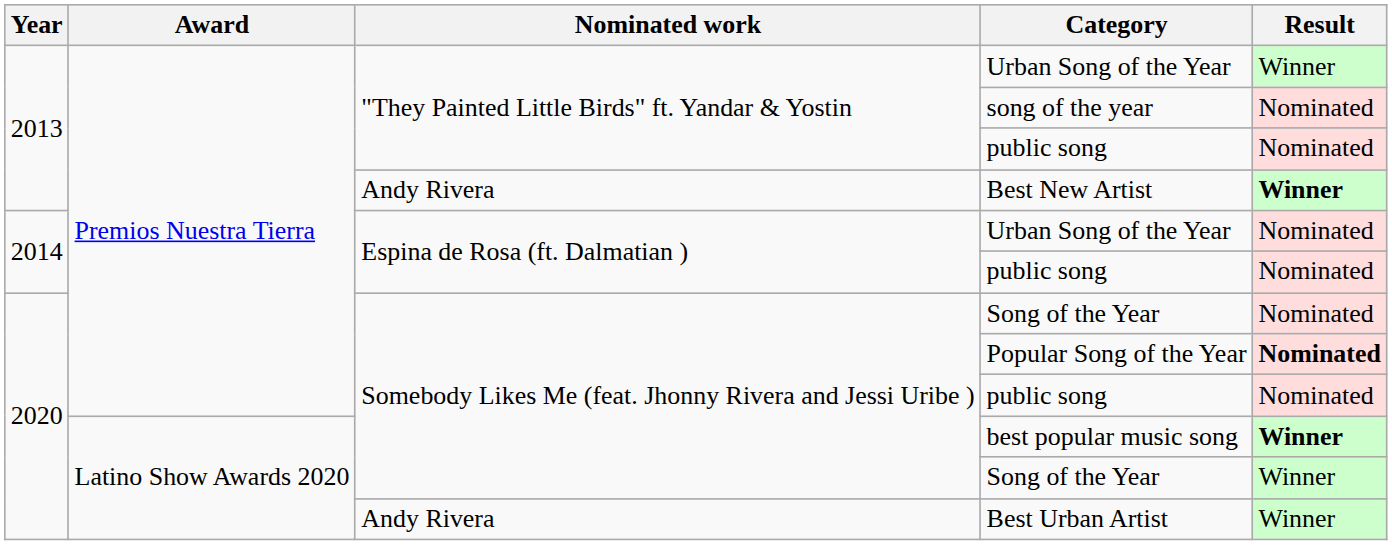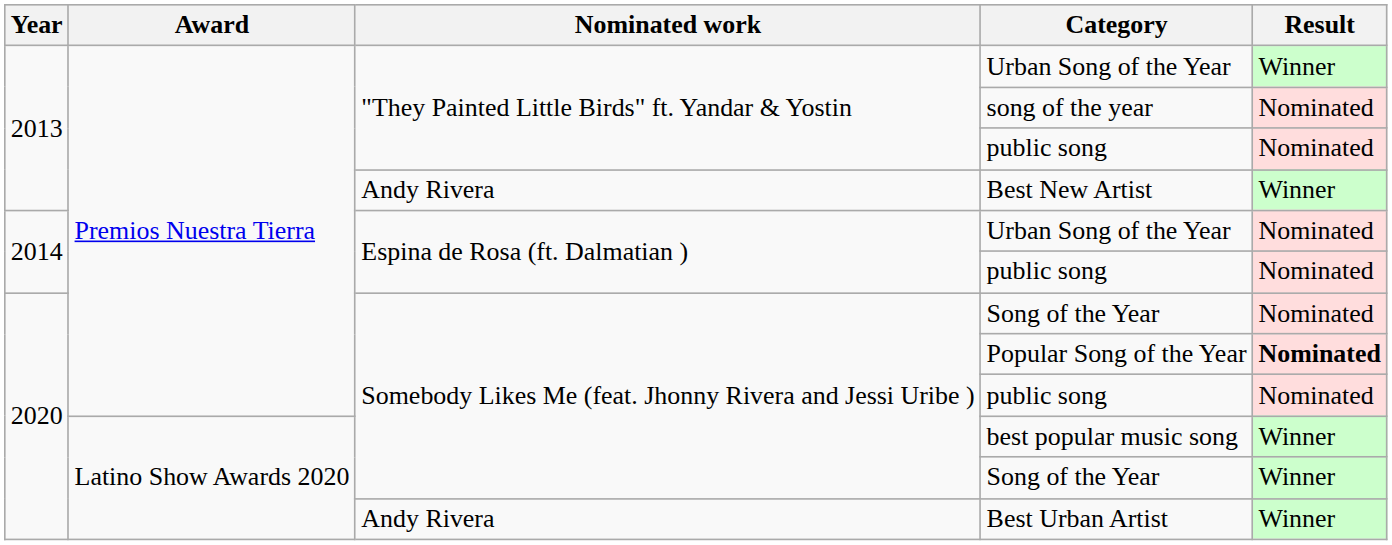(1301, 189) bold -> (1297, 189) normal
(1301, 436) bold -> (1297, 436) normal
